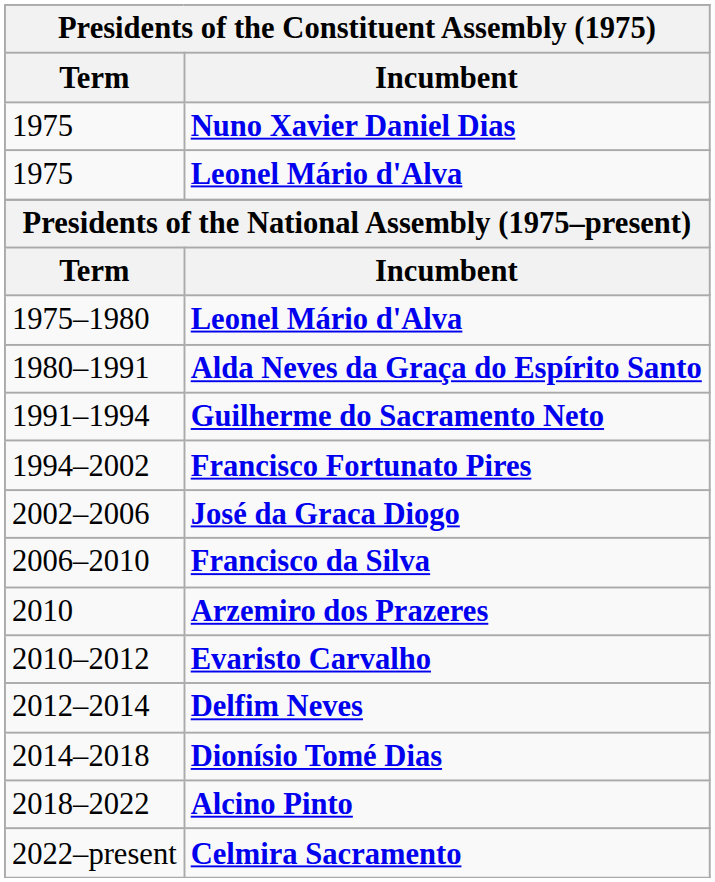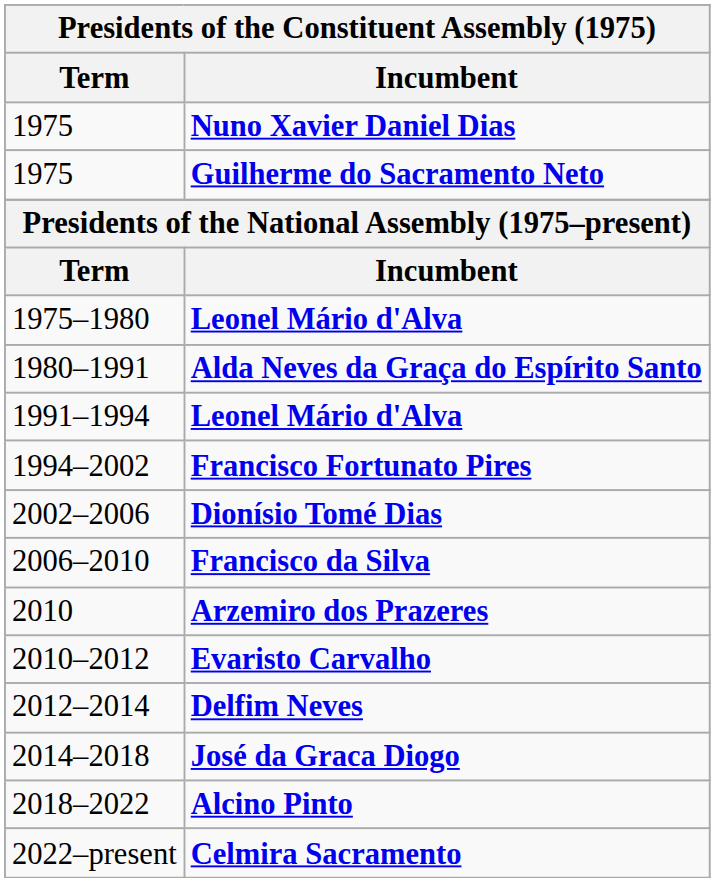(327, 174) Leonel Mário d'Alva -> (397, 174) Guilherme do Sacramento Neto
(397, 416) Guilherme do Sacramento Neto -> (327, 416) Leonel Mário d'Alva
(325, 513) José da Graca Diogo -> (316, 513) Dionísio Tomé Dias
(316, 755) Dionísio Tomé Dias -> (325, 755) José da Graca Diogo
